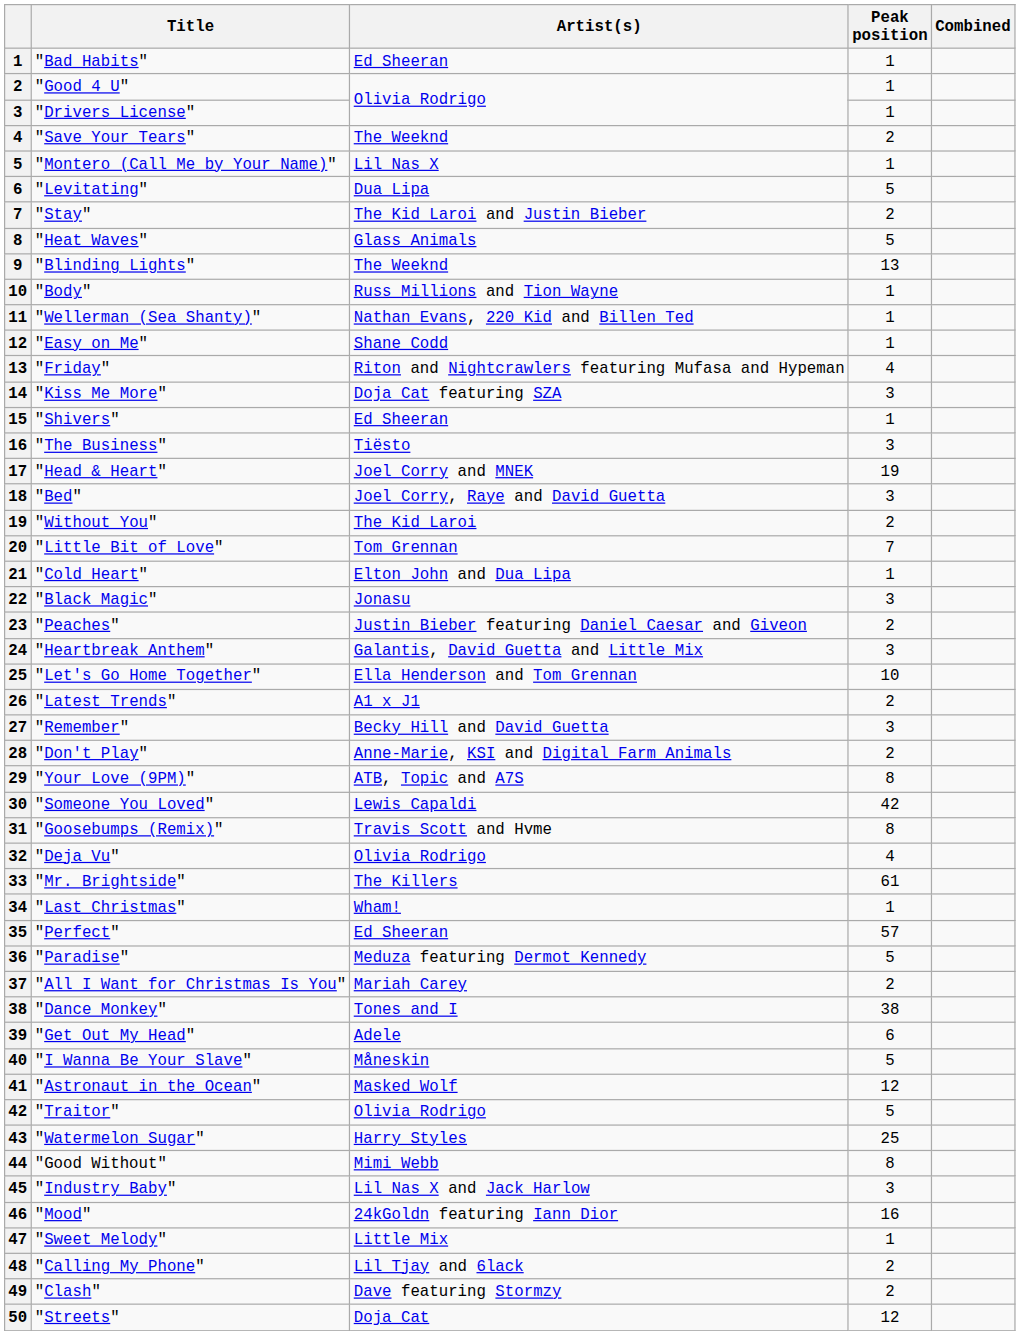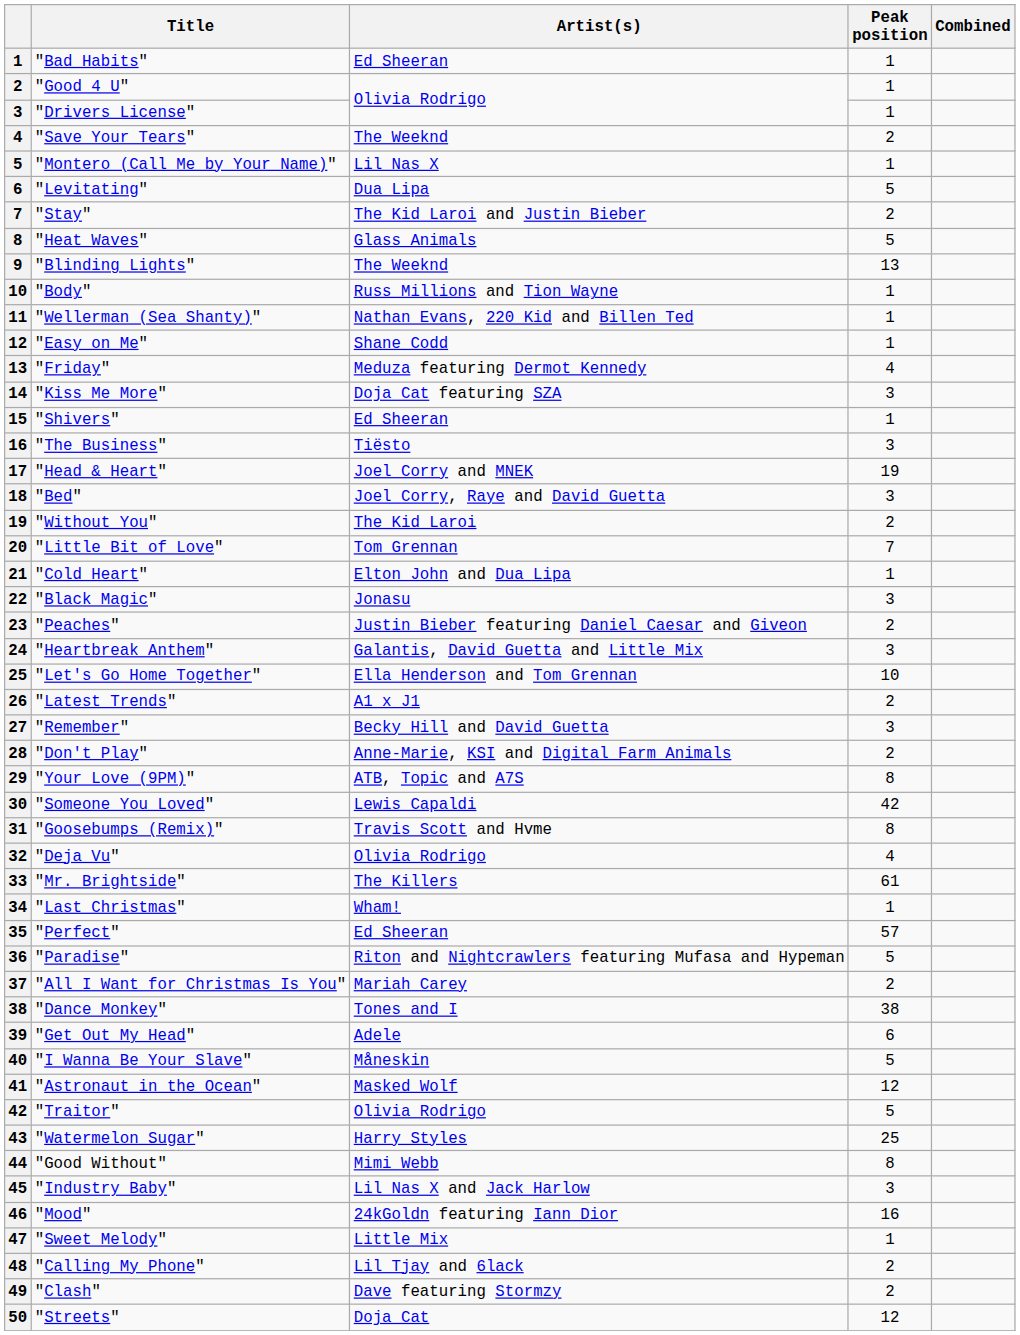(599, 369) Riton and Nightcrawlers featuring Mufasa and Hypeman -> (500, 369) Meduza featuring Dermot Kennedy
(500, 959) Meduza featuring Dermot Kennedy -> (599, 959) Riton and Nightcrawlers featuring Mufasa and Hypeman
